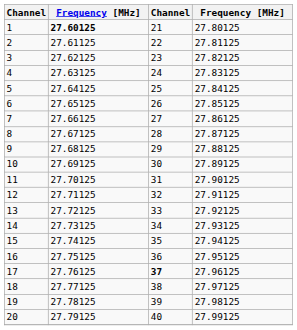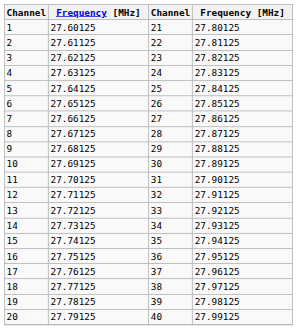(73, 27) bold -> (73, 27) normal
(156, 271) bold -> (156, 271) normal
